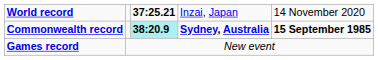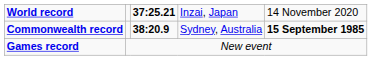(151, 30) paleturquoise background -> (151, 30) no background
(224, 30) bold -> (221, 30) normal
